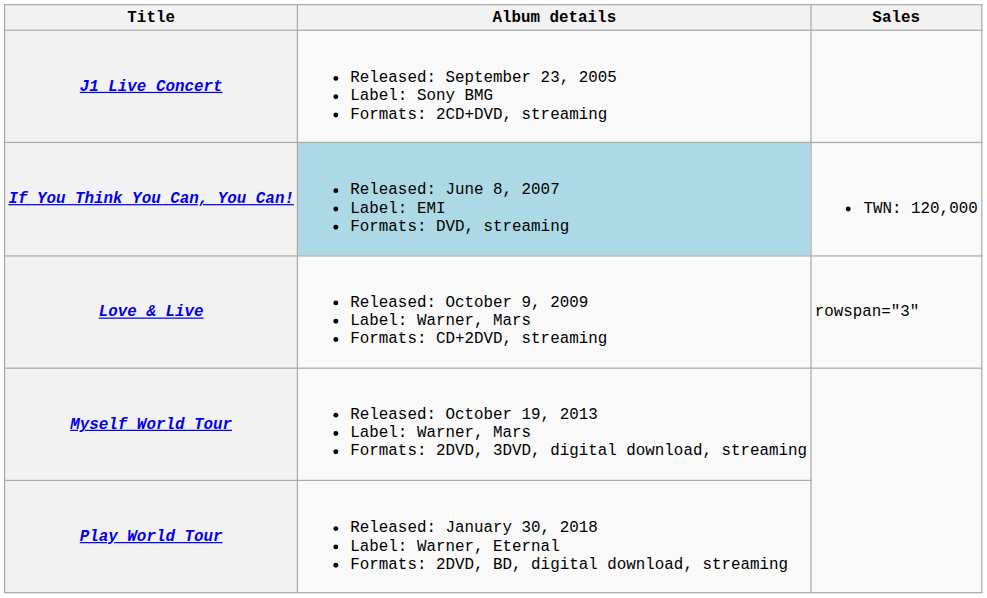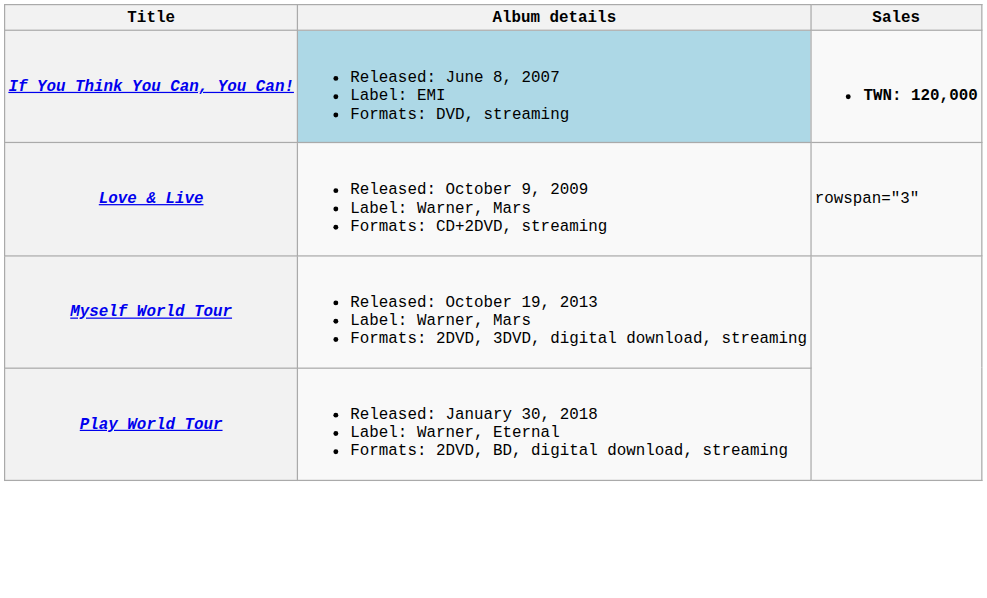- row: (151, 87)
(896, 208) normal -> (896, 96) bold
